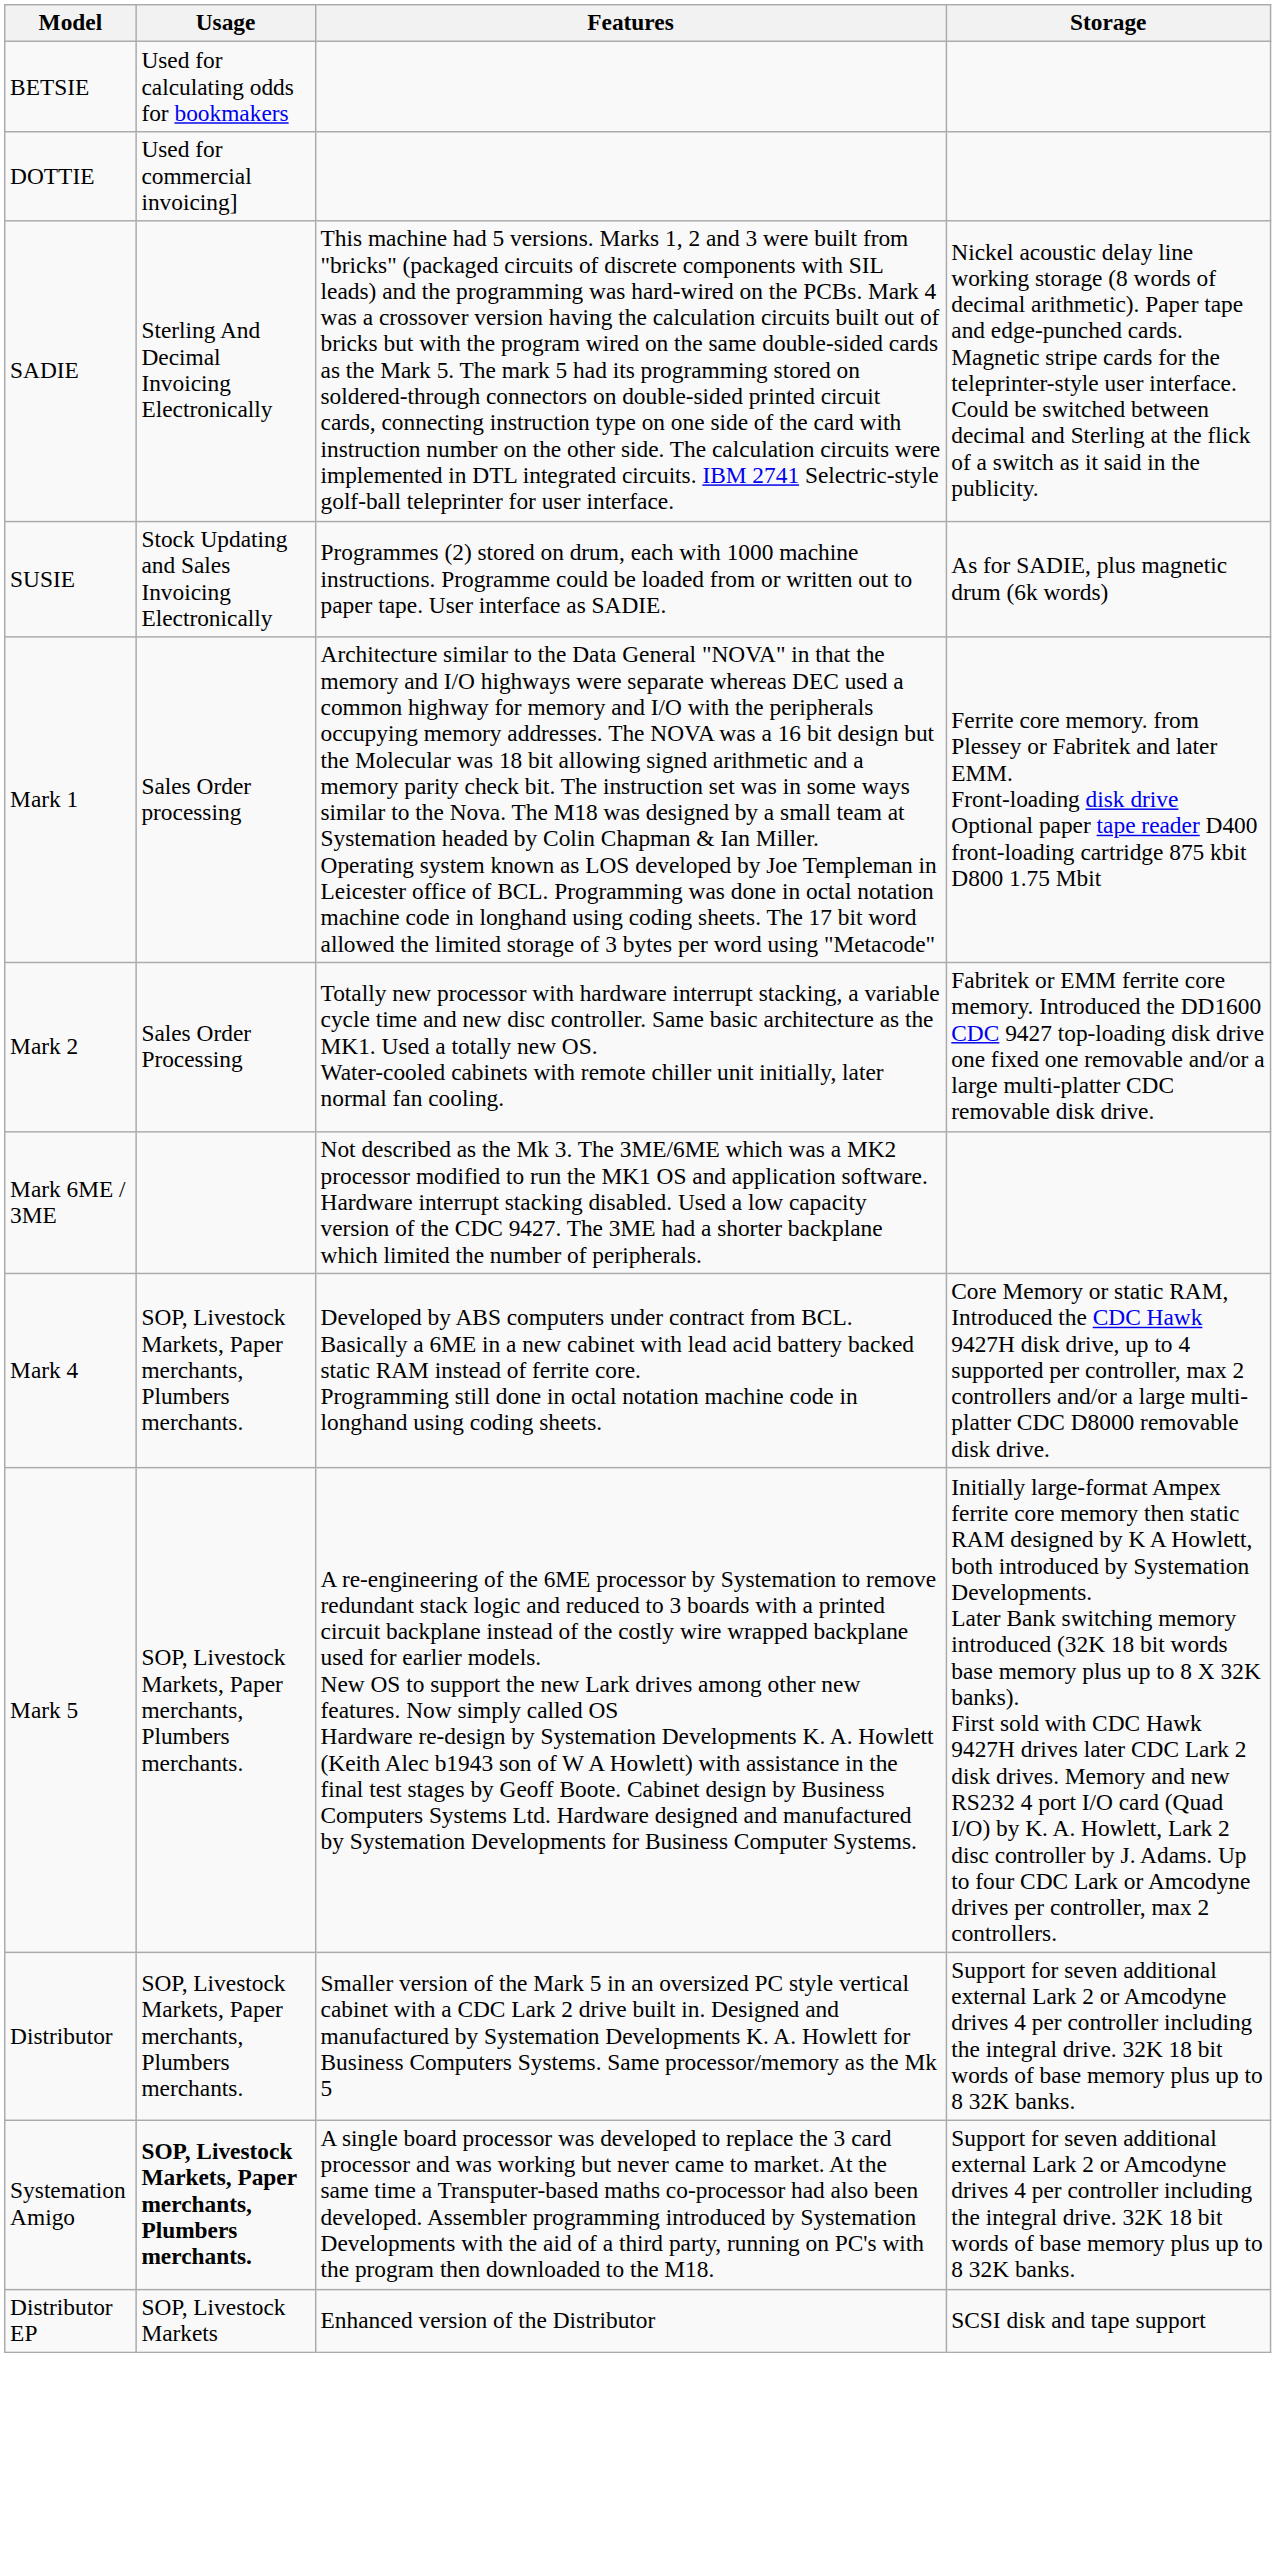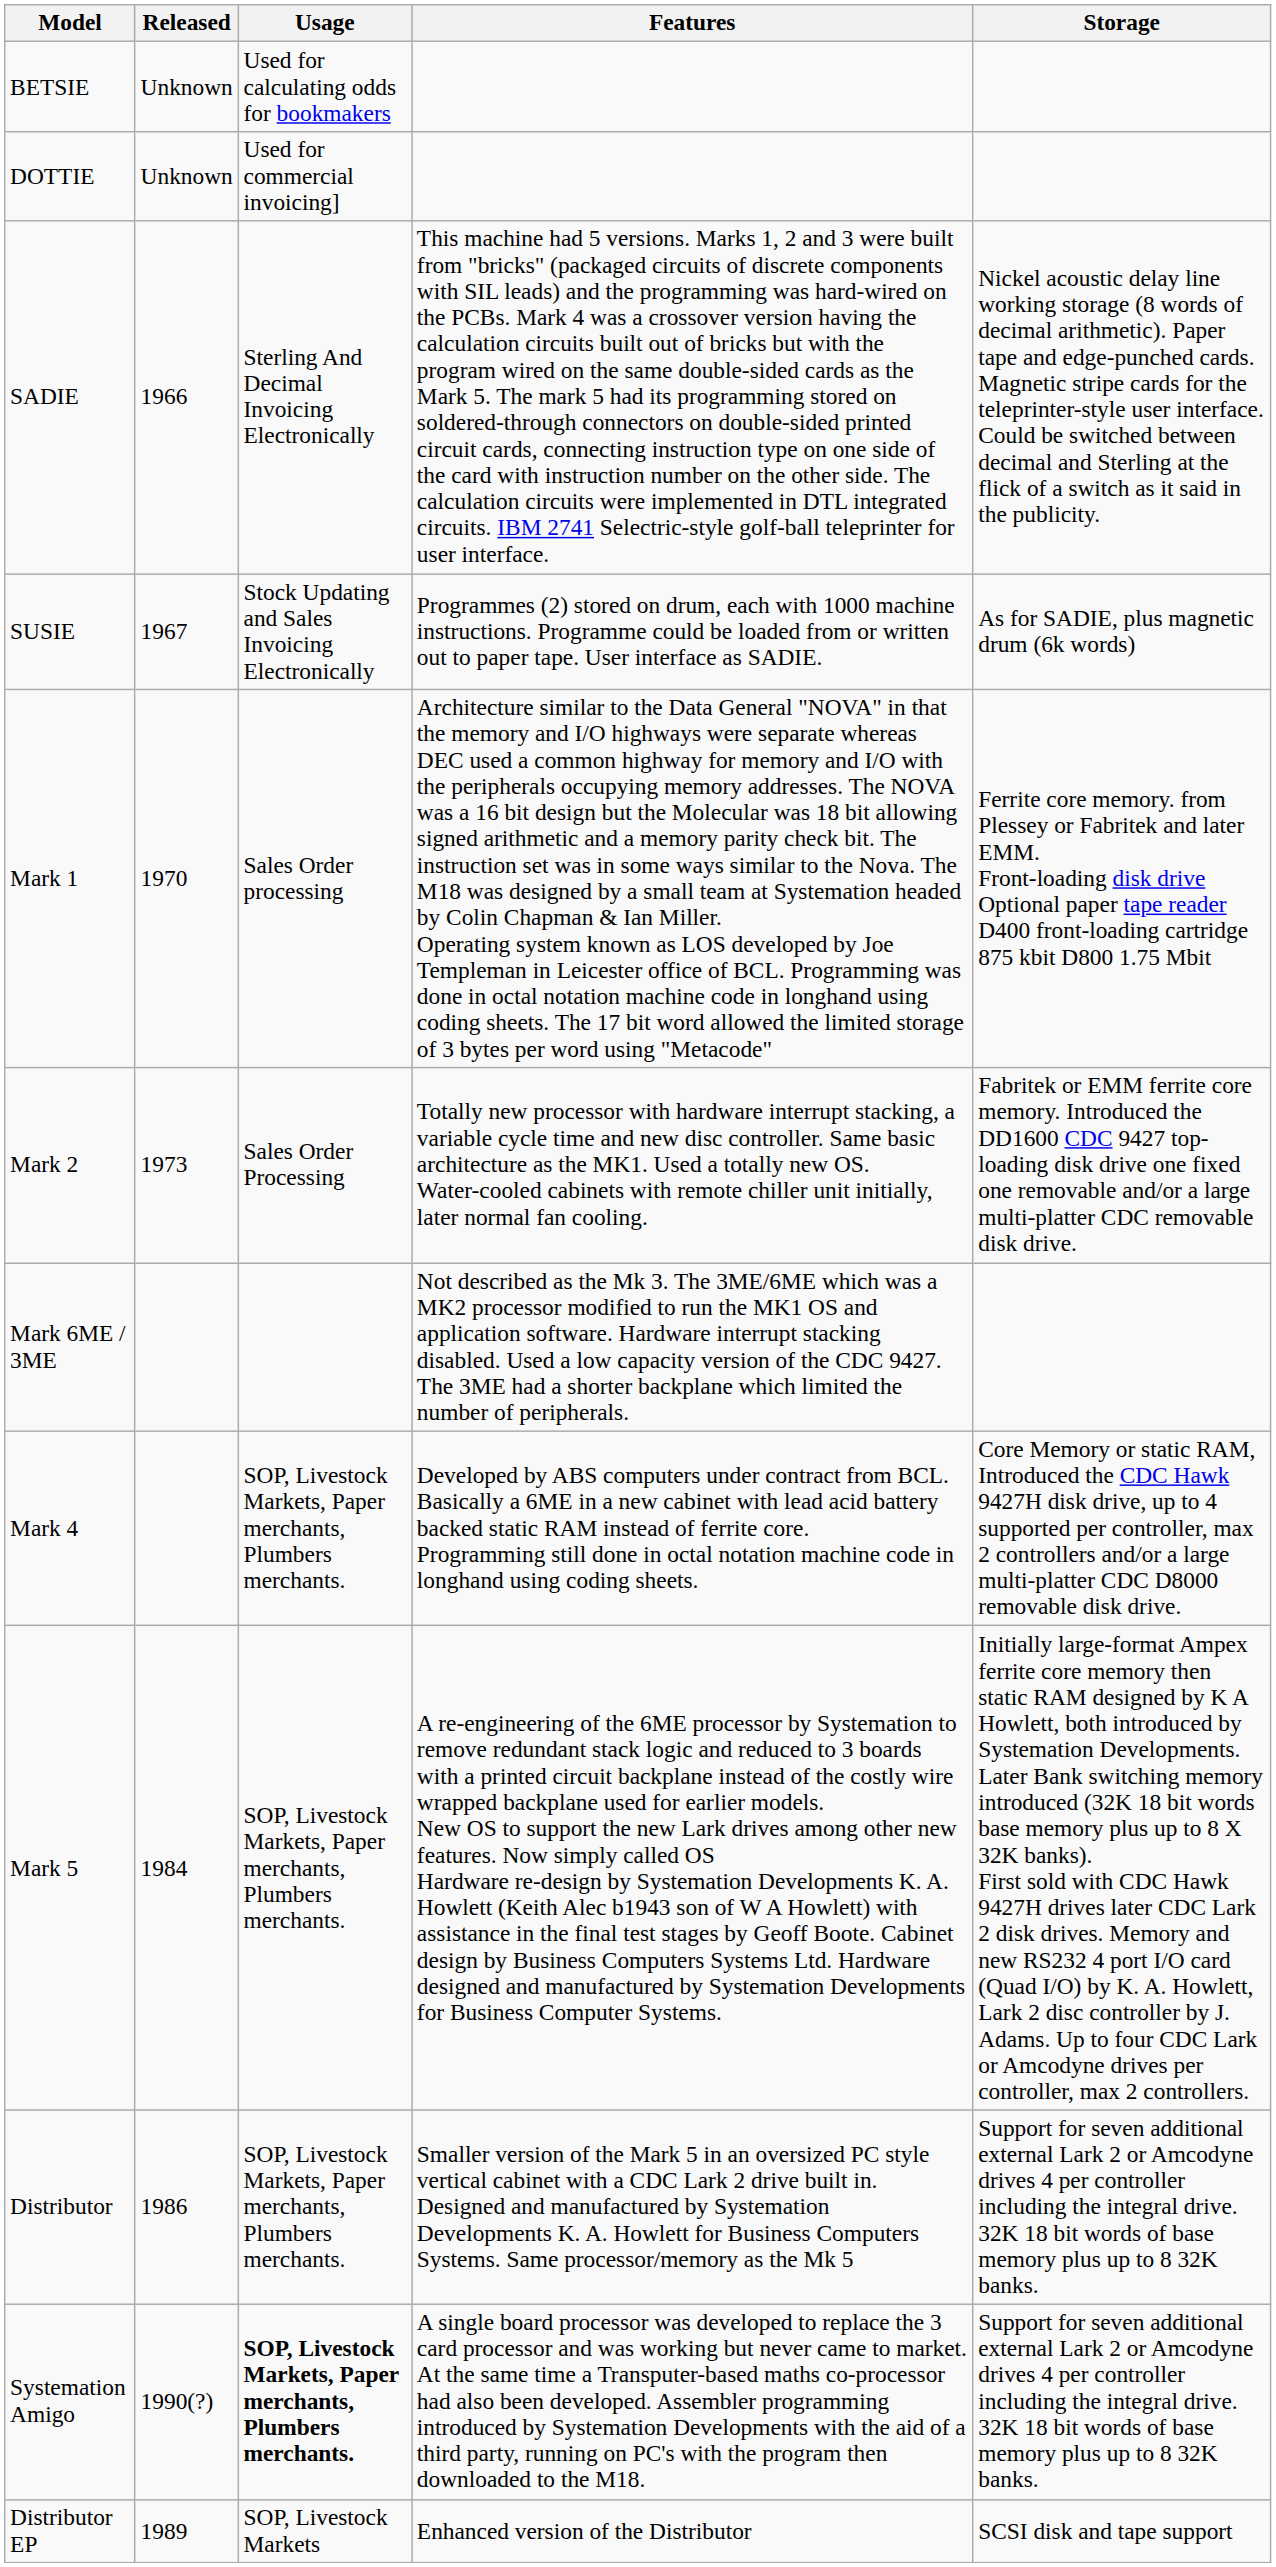+ column: (187, 23)
